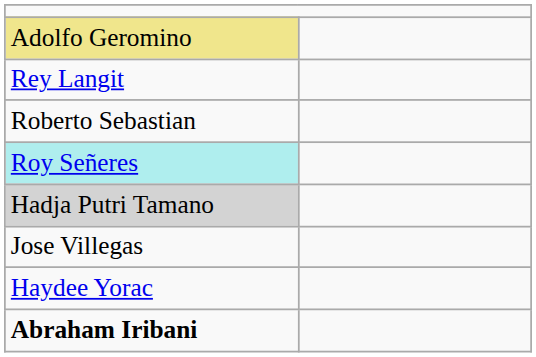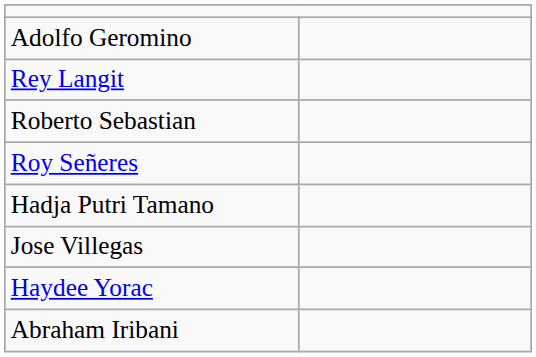(101, 37) khaki background -> (101, 37) no background
(74, 163) paleturquoise background -> (74, 163) no background
(112, 204) lightgrey background -> (112, 204) no background
(104, 330) bold -> (95, 330) normal
